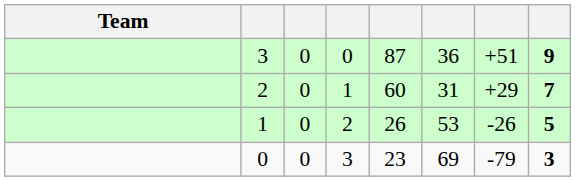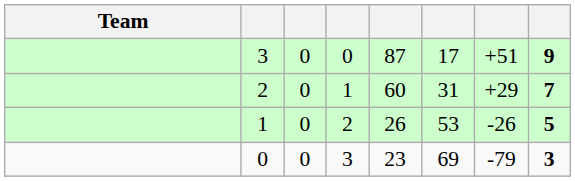(448, 55) 36 -> (448, 55) 17
